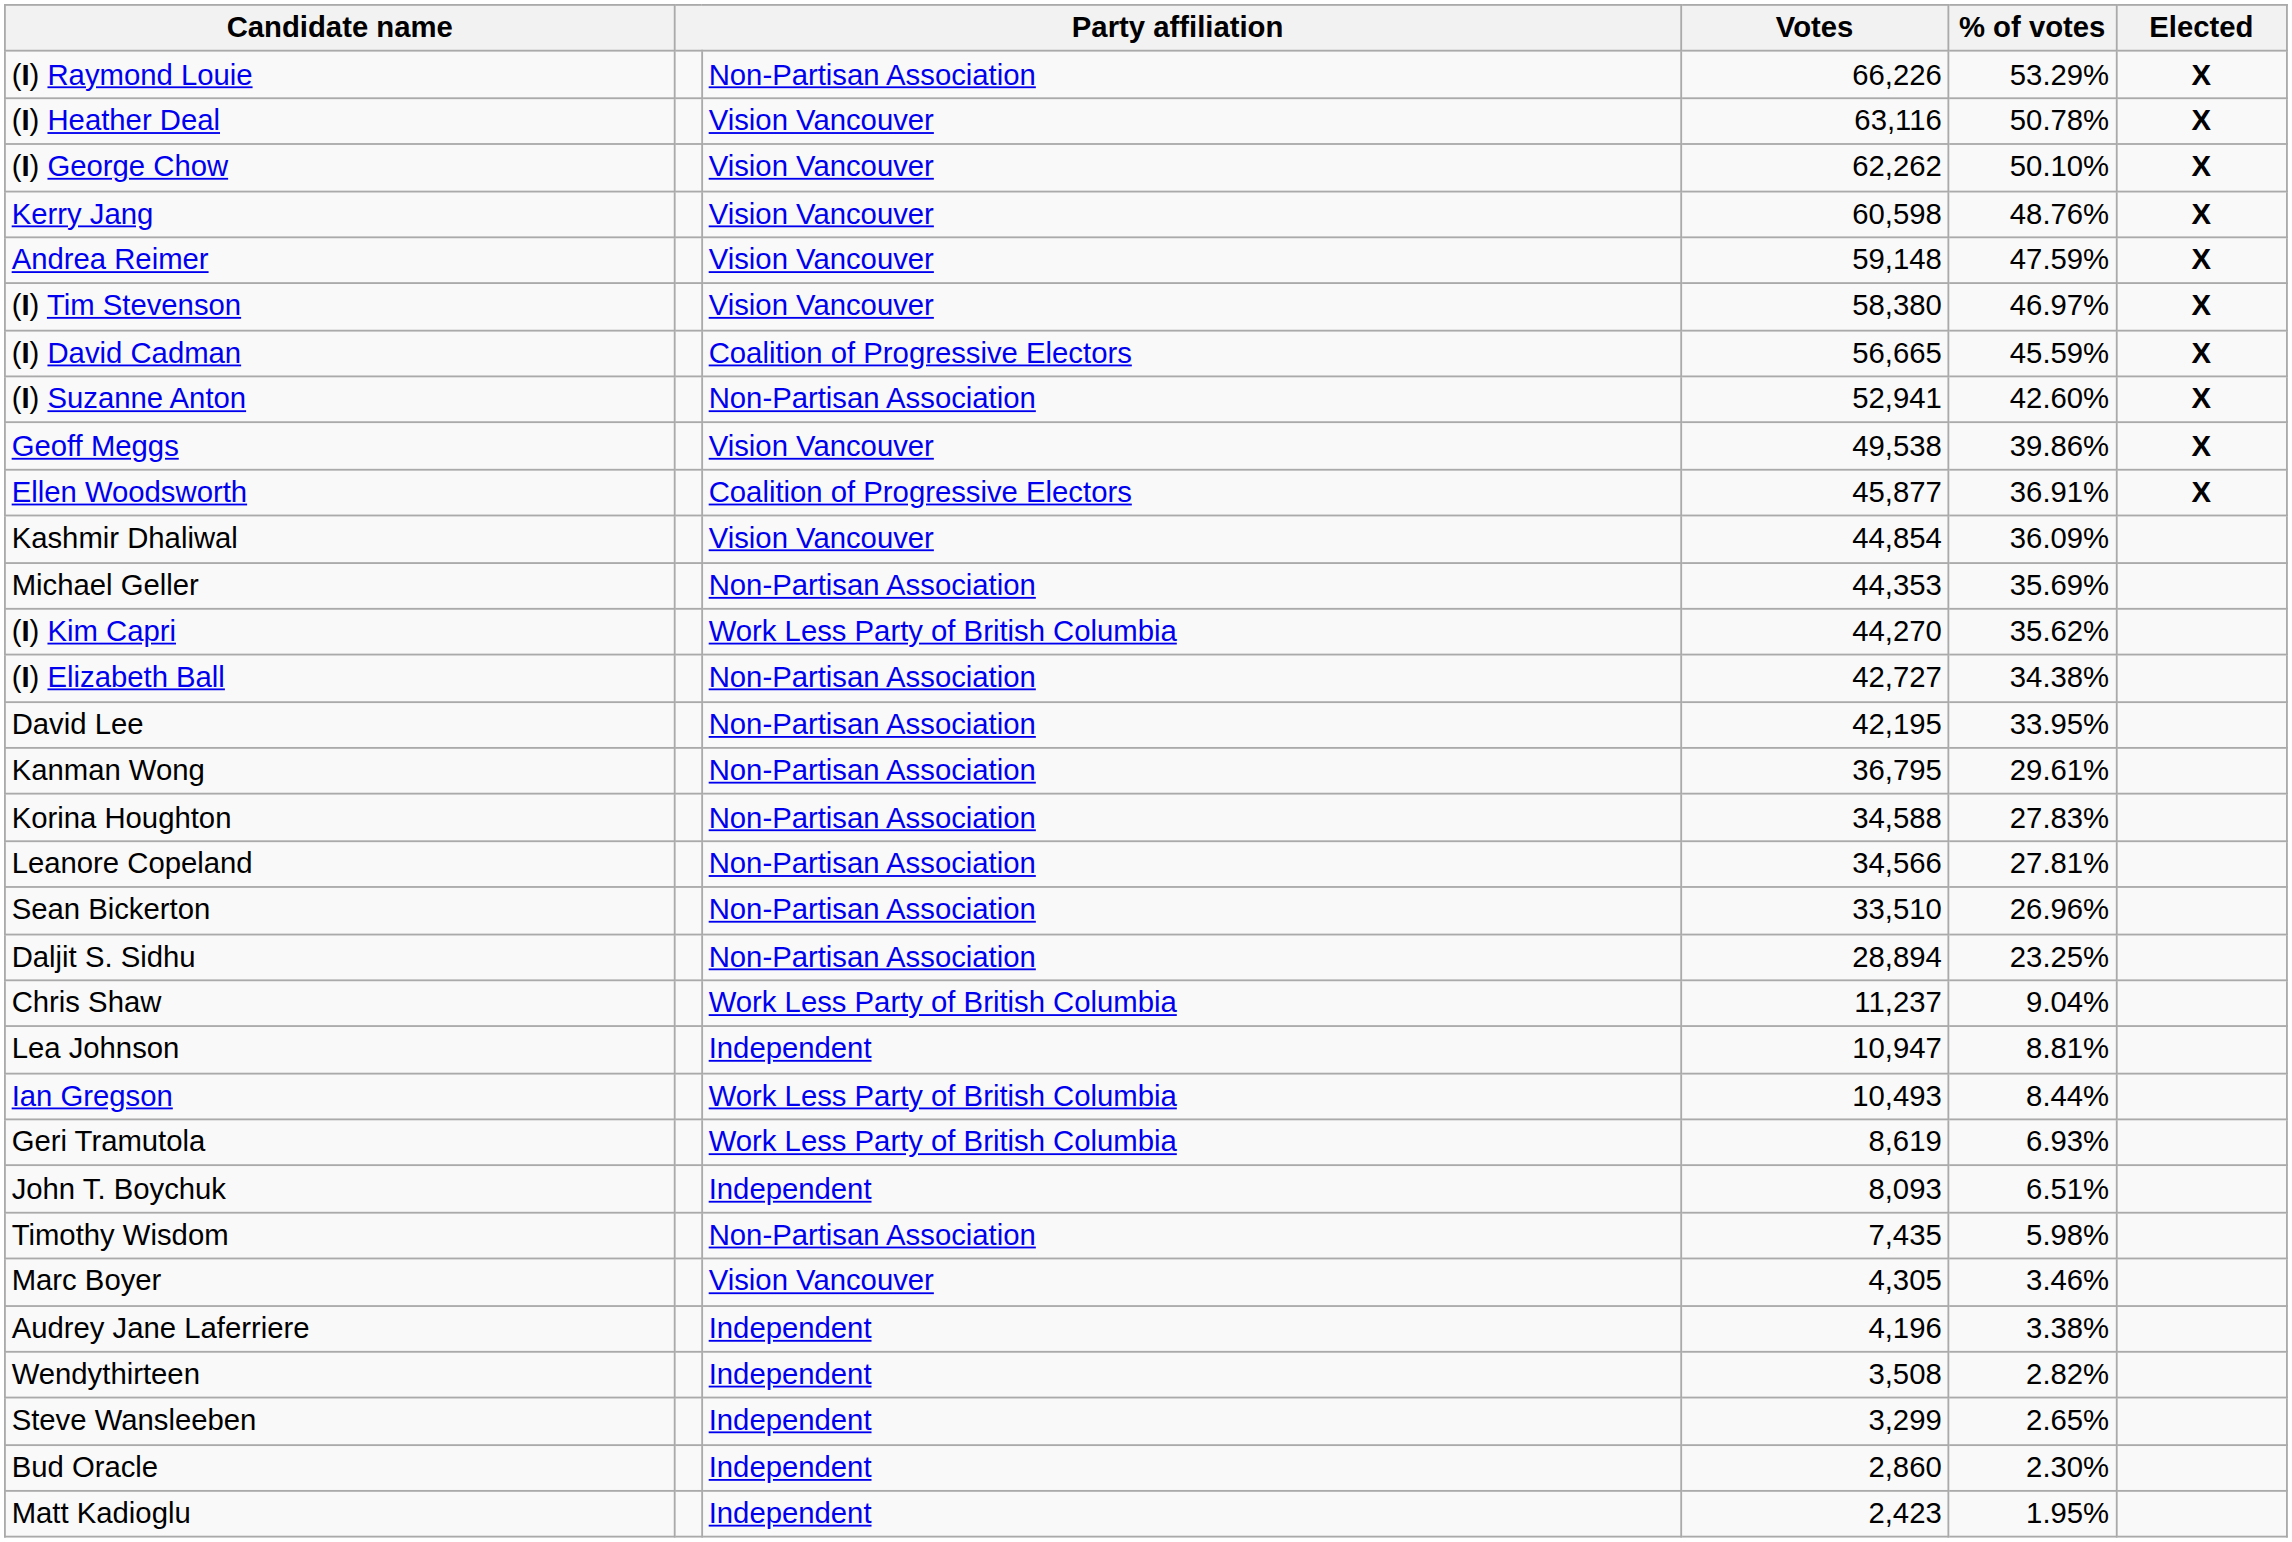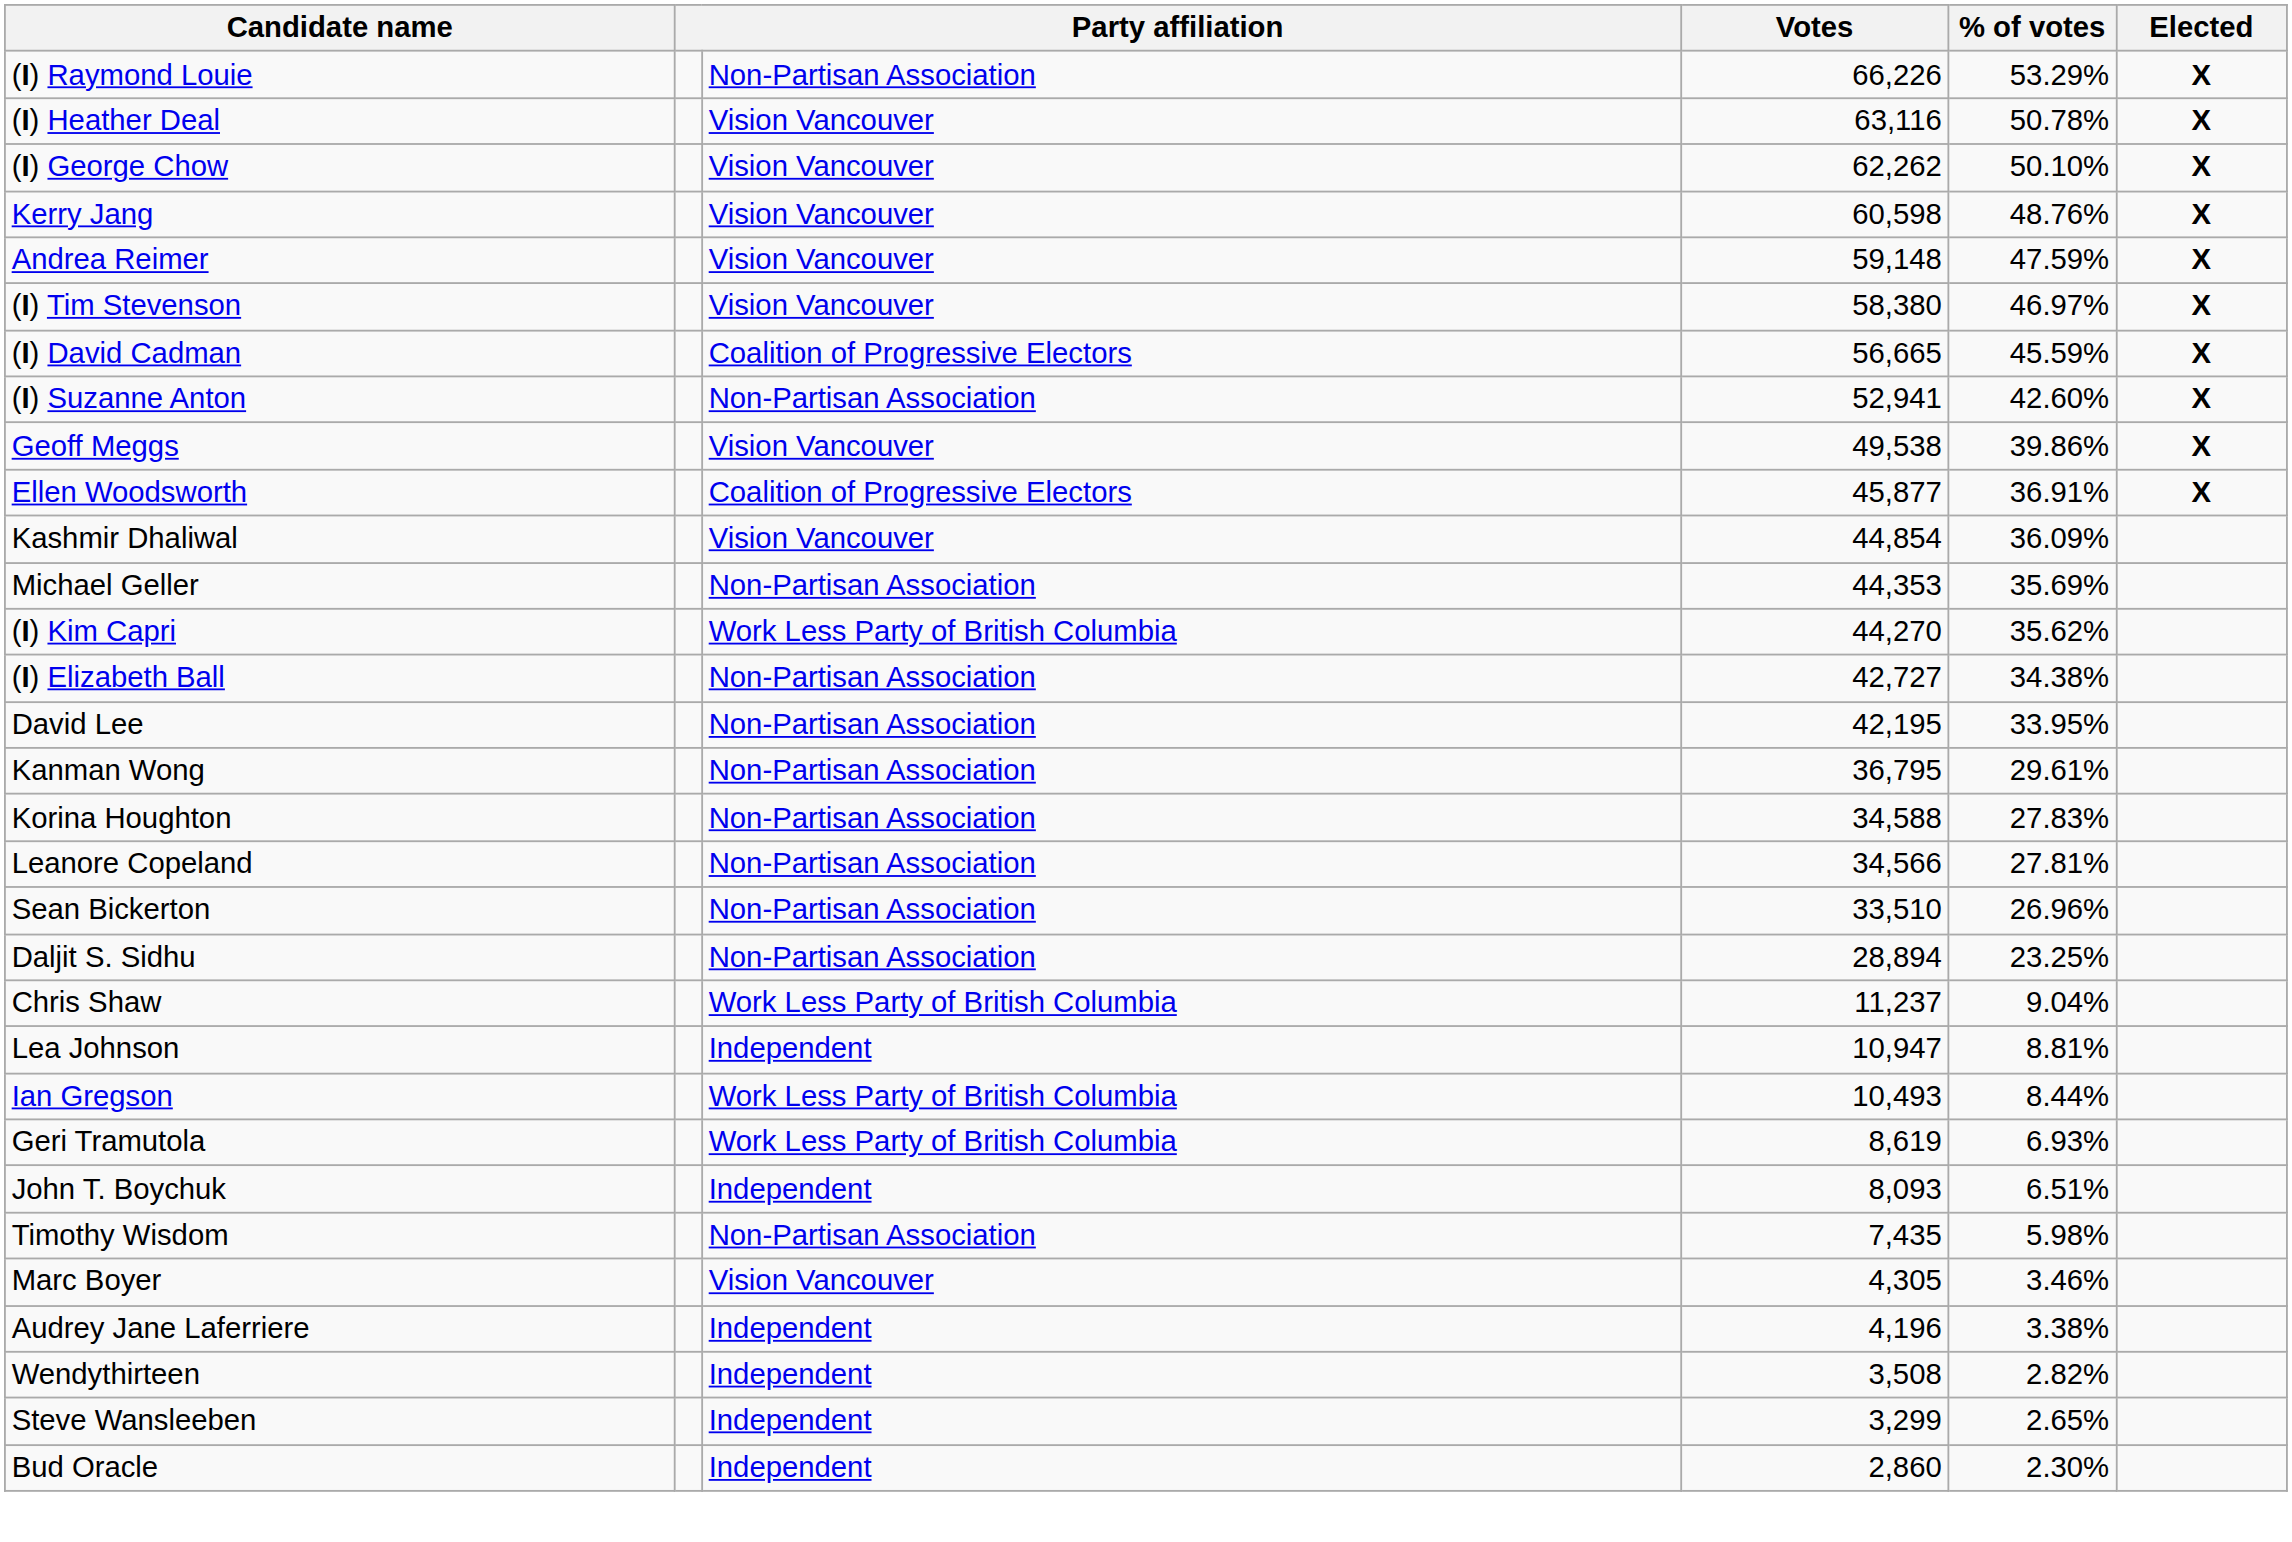- row: (101, 1513)
